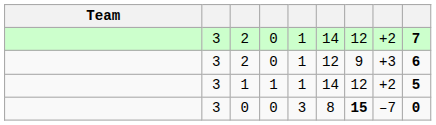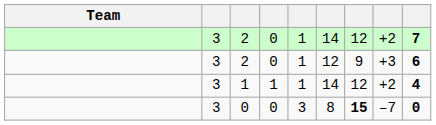(416, 85) 5 -> (416, 85) 4
